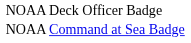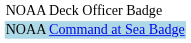(95, 29) no background -> (95, 29) lightblue background
